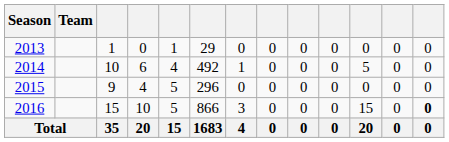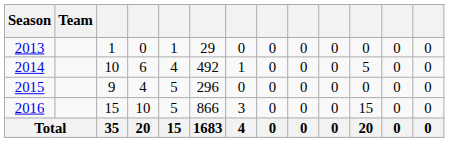(428, 107) bold -> (428, 107) normal
